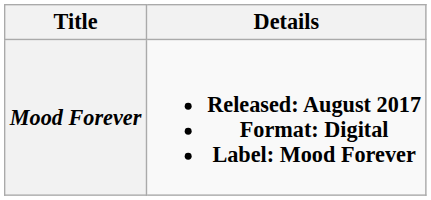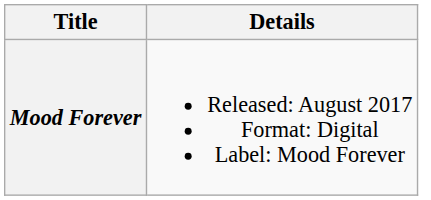(286, 130) bold -> (282, 130) normal
